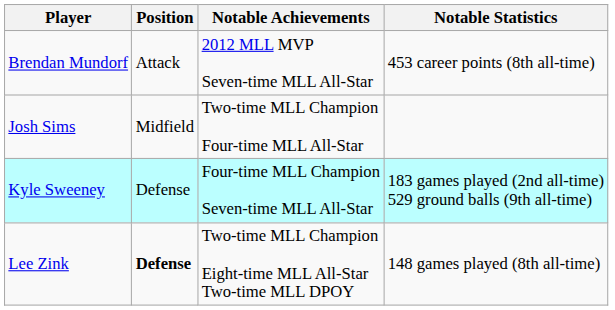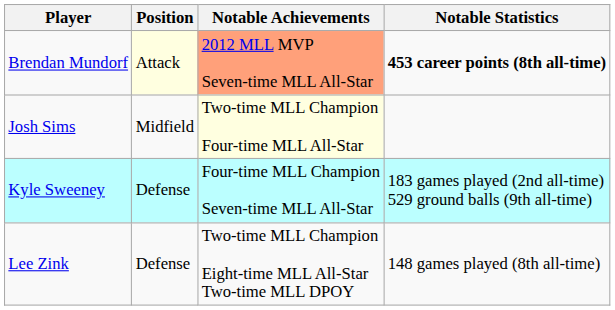(158, 62) no background -> (158, 62) lightyellow background
(287, 62) no background -> (287, 62) lightsalmon background
(491, 62) normal -> (497, 62) bold
(290, 126) no background -> (290, 126) lightyellow background
(163, 263) bold -> (163, 263) normal
